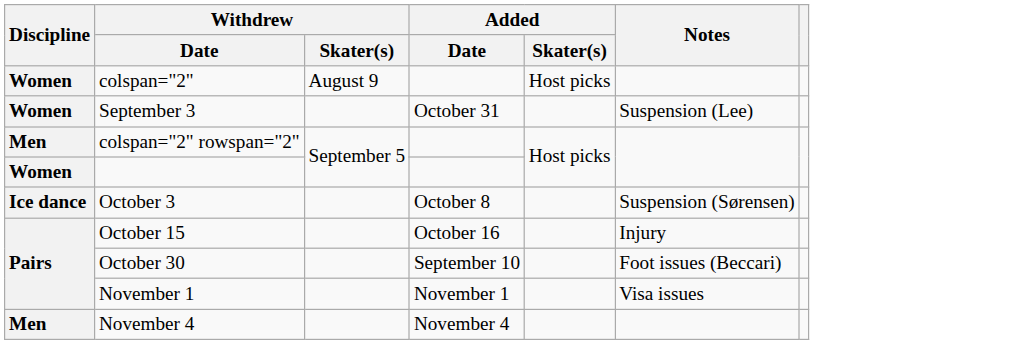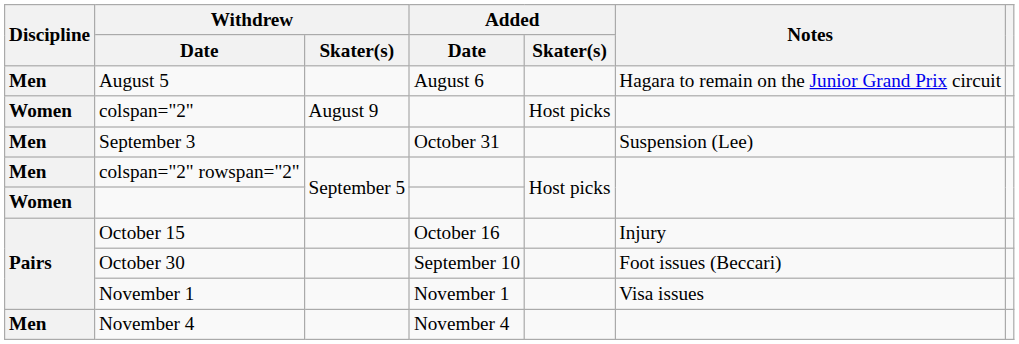+ row: (134, 80)
(40, 111) Women -> (28, 141) Men
- row: (137, 202)
